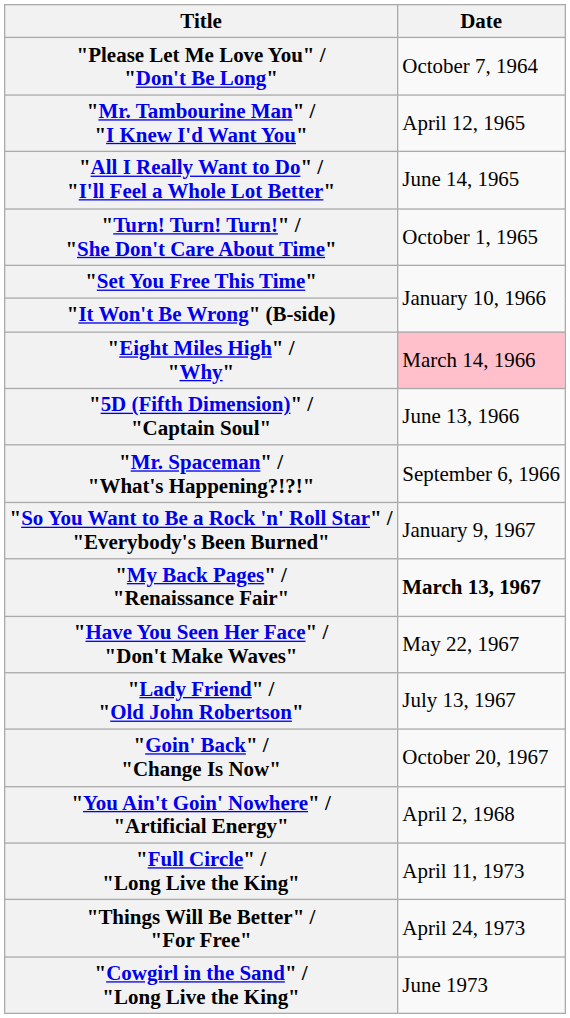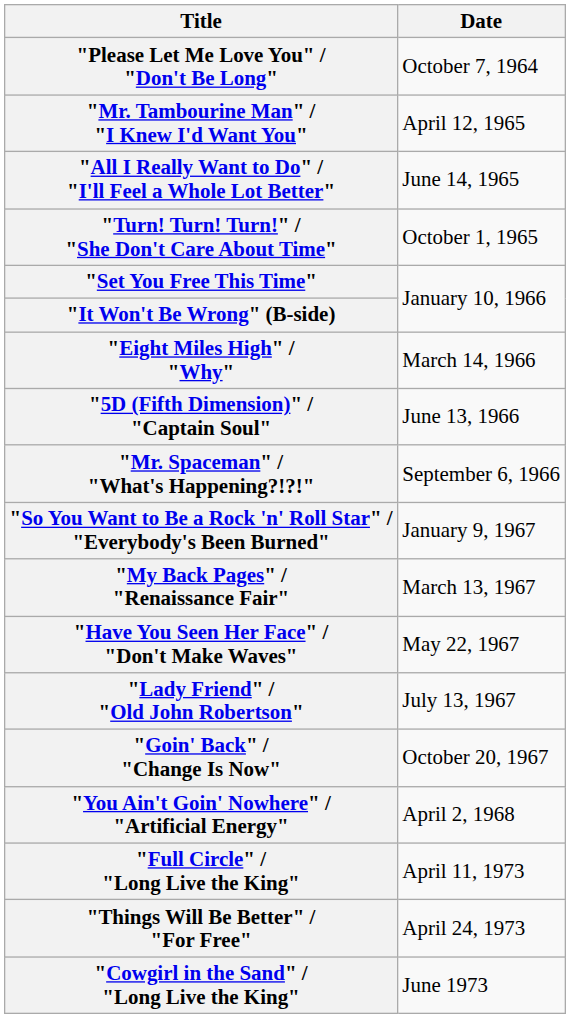(469, 359) pink background -> (469, 359) no background
(472, 587) bold -> (469, 587) normal
